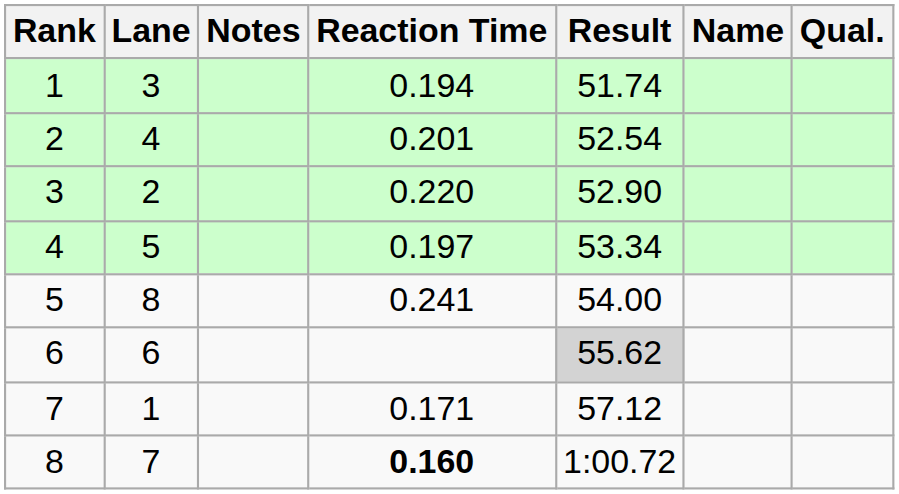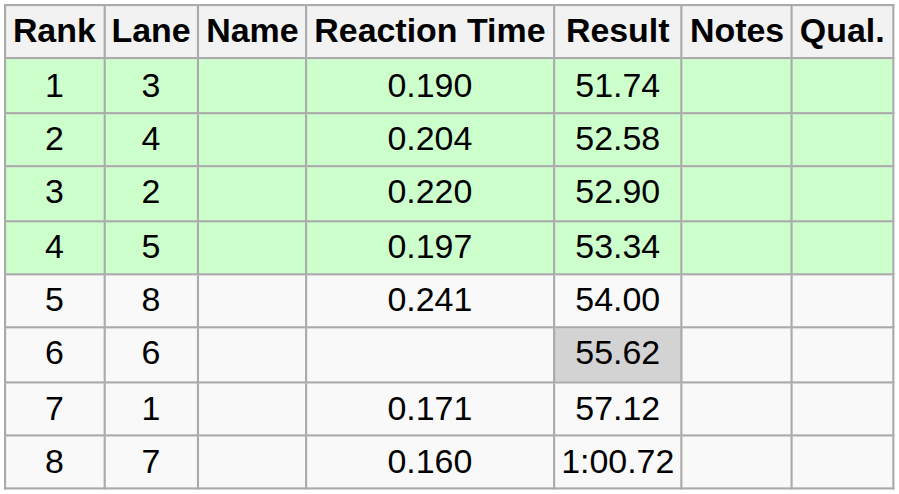columns swapped: (738, 31) <-> (253, 31)
(432, 85) 0.194 -> (430, 85) 0.190
(432, 138) 0.201 -> (430, 138) 0.204
(620, 138) 52.54 -> (618, 138) 52.58
(432, 461) bold -> (430, 461) normal
